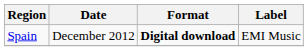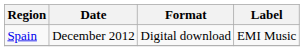(188, 35) bold -> (186, 35) normal
